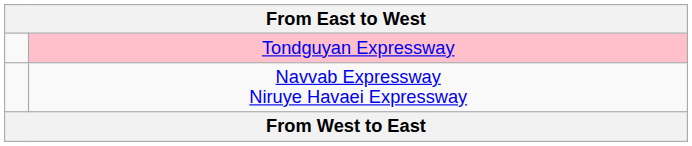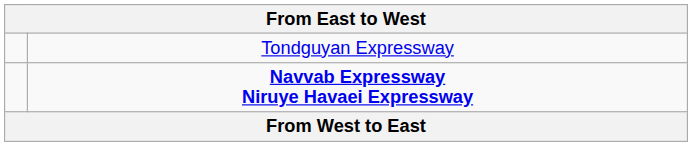(358, 47) pink background -> (358, 47) no background
(358, 87) normal -> (358, 87) bold
